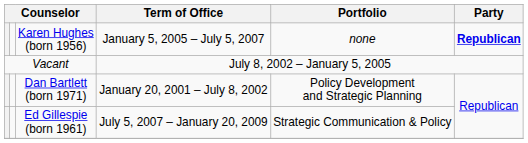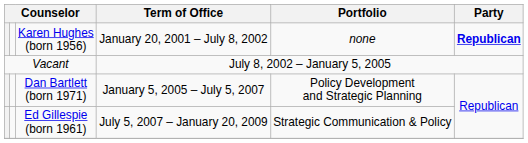(183, 39) January 5, 2005 – July 5, 2007 -> (183, 39) January 20, 2001 – July 8, 2002
(183, 90) January 20, 2001 – July 8, 2002 -> (183, 90) January 5, 2005 – July 5, 2007
